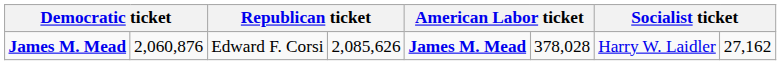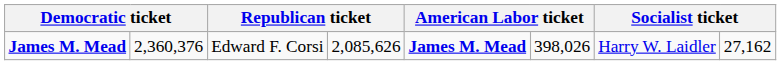(169, 45) 2,060,876 -> (169, 45) 2,360,376
(562, 45) 378,028 -> (562, 45) 398,026
